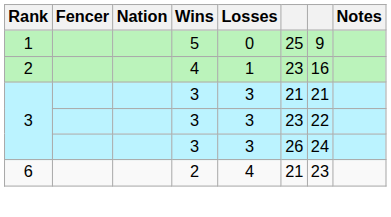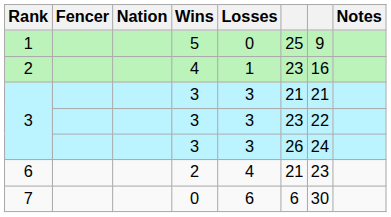+ row: (28, 198)
